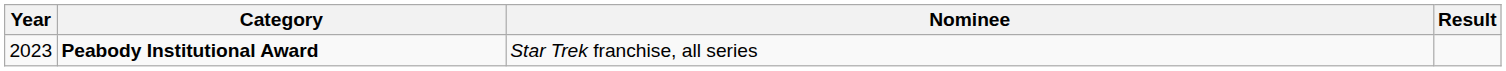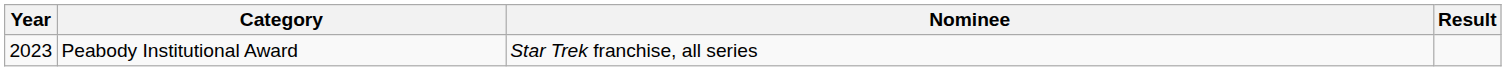(190, 50) bold -> (180, 50) normal
